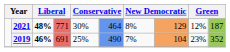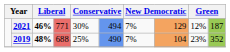(43, 26) 48% -> (43, 26) 46%
(115, 26) 464 -> (115, 26) 494
(131, 26) 8% -> (131, 26) 7%
(43, 40) 46% -> (43, 40) 48%
(62, 40) 691 -> (62, 40) 688
